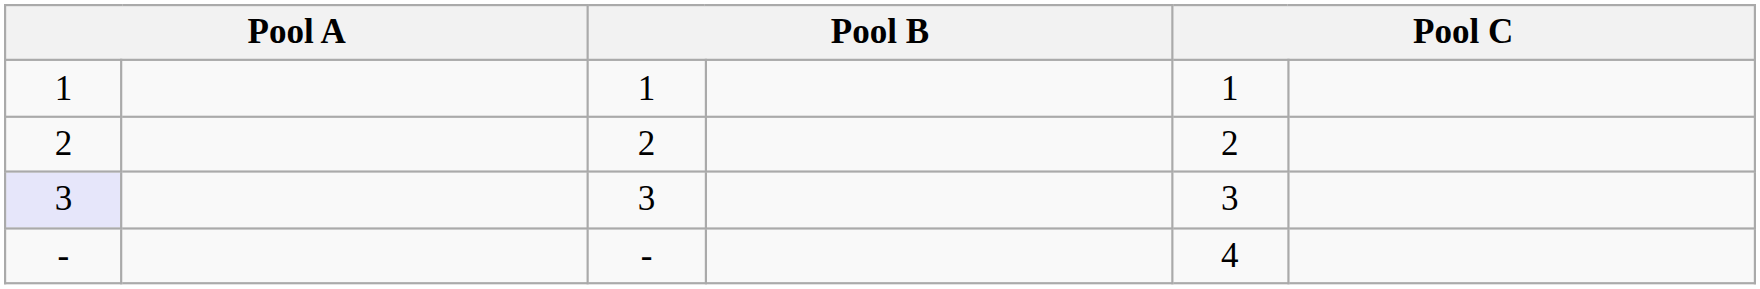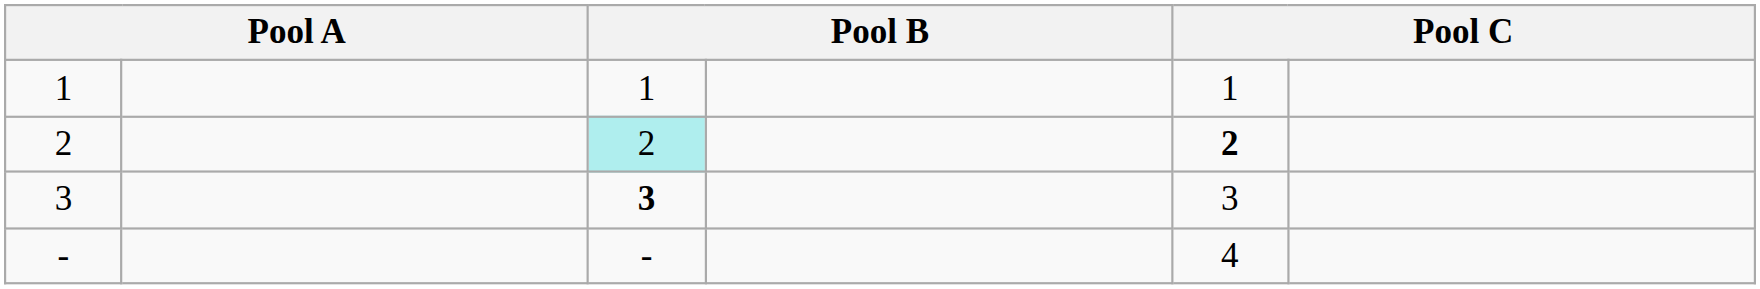(647, 143) no background -> (647, 143) paleturquoise background
(1230, 143) normal -> (1230, 143) bold
(63, 198) lavender background -> (63, 198) no background
(647, 198) normal -> (647, 198) bold
